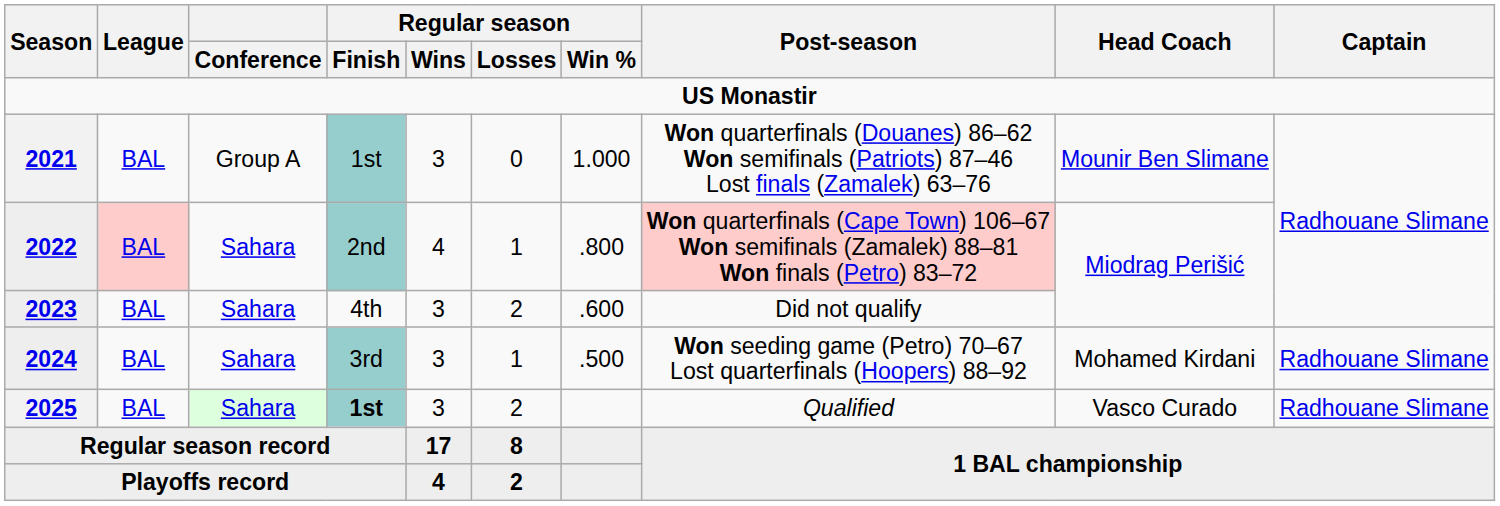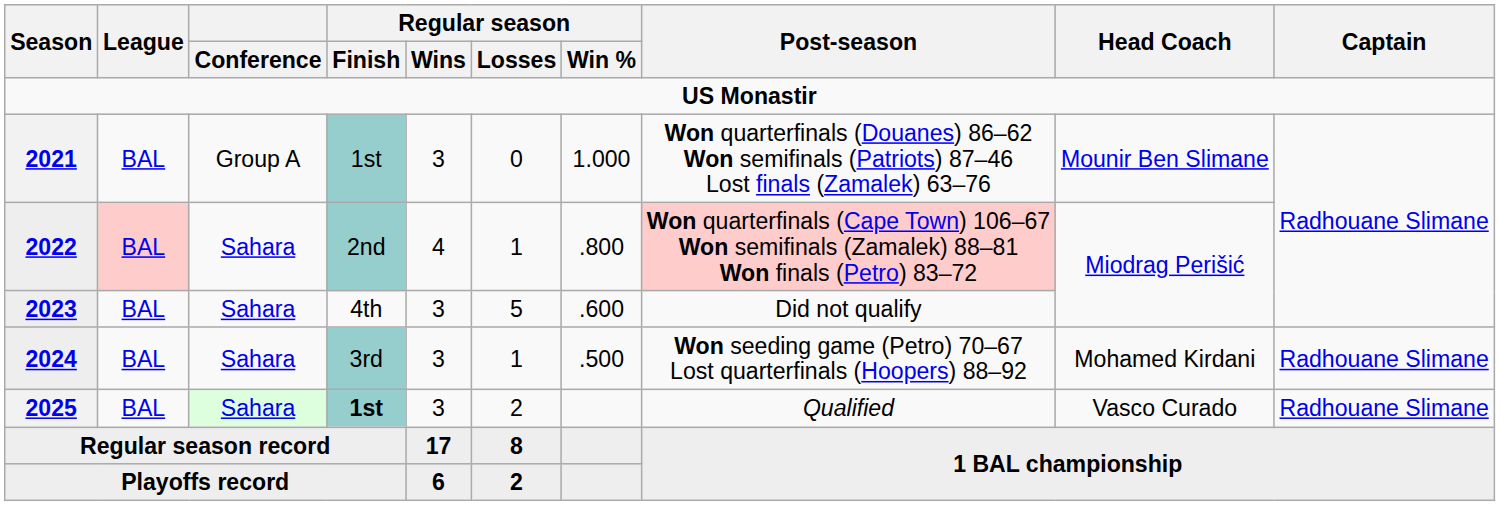(516, 309) 2 -> (516, 309) 5
(438, 482) 4 -> (438, 482) 6
